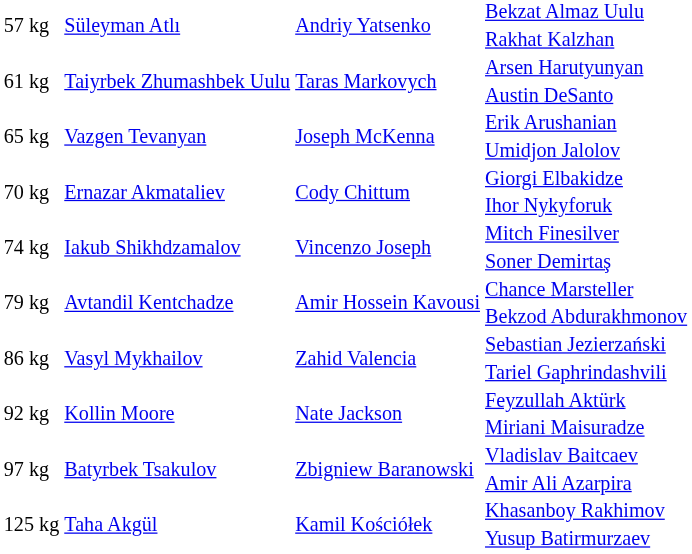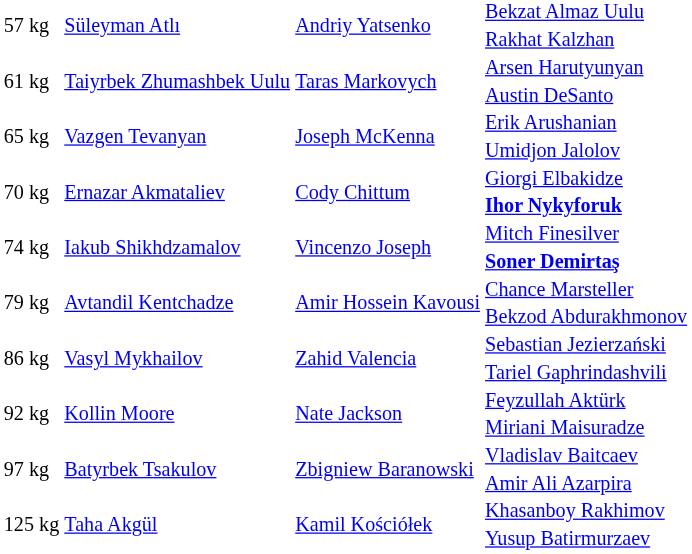(549, 206) normal -> (553, 206) bold
(548, 261) normal -> (552, 261) bold
